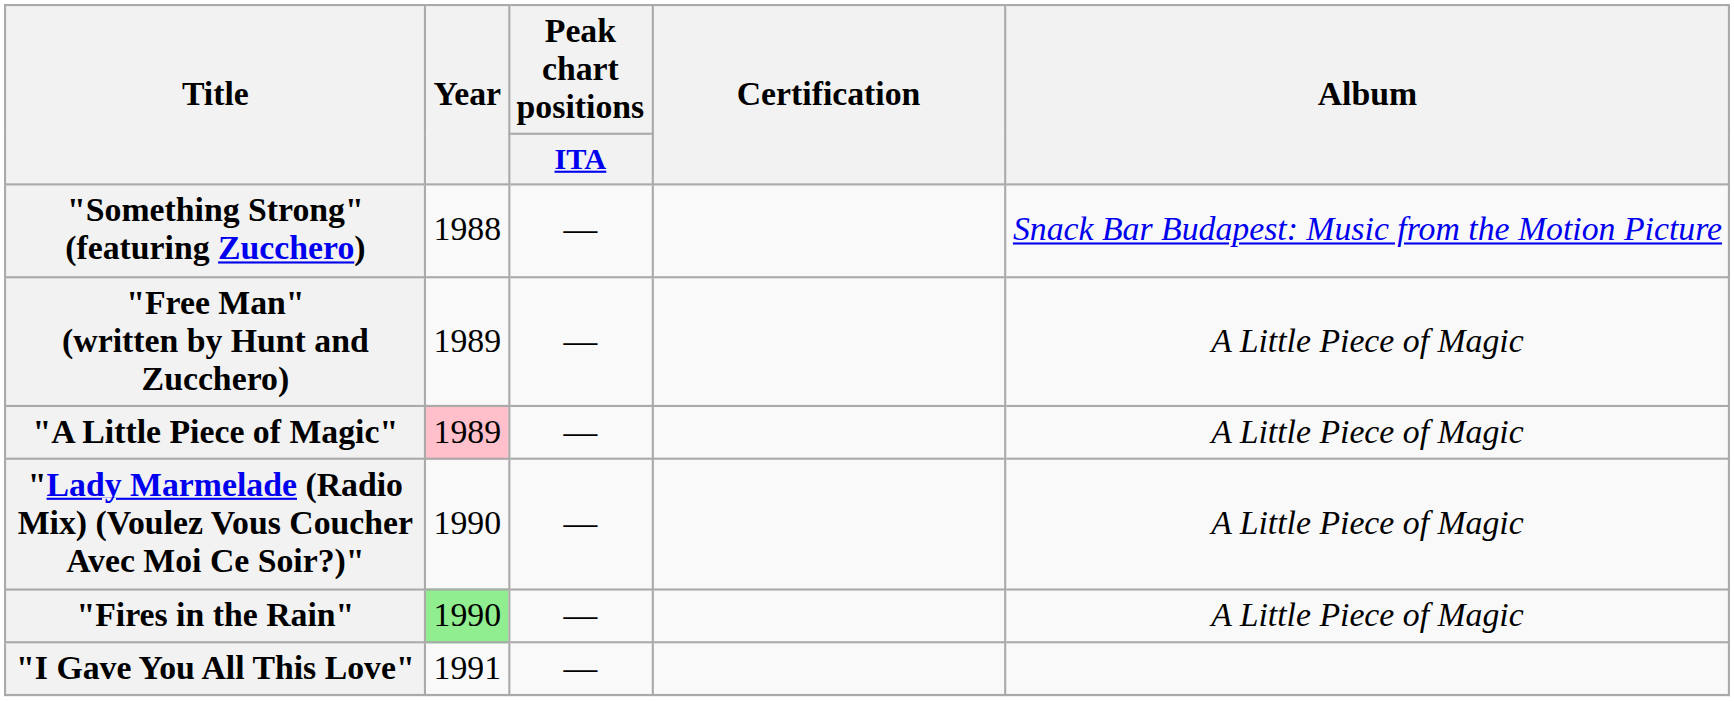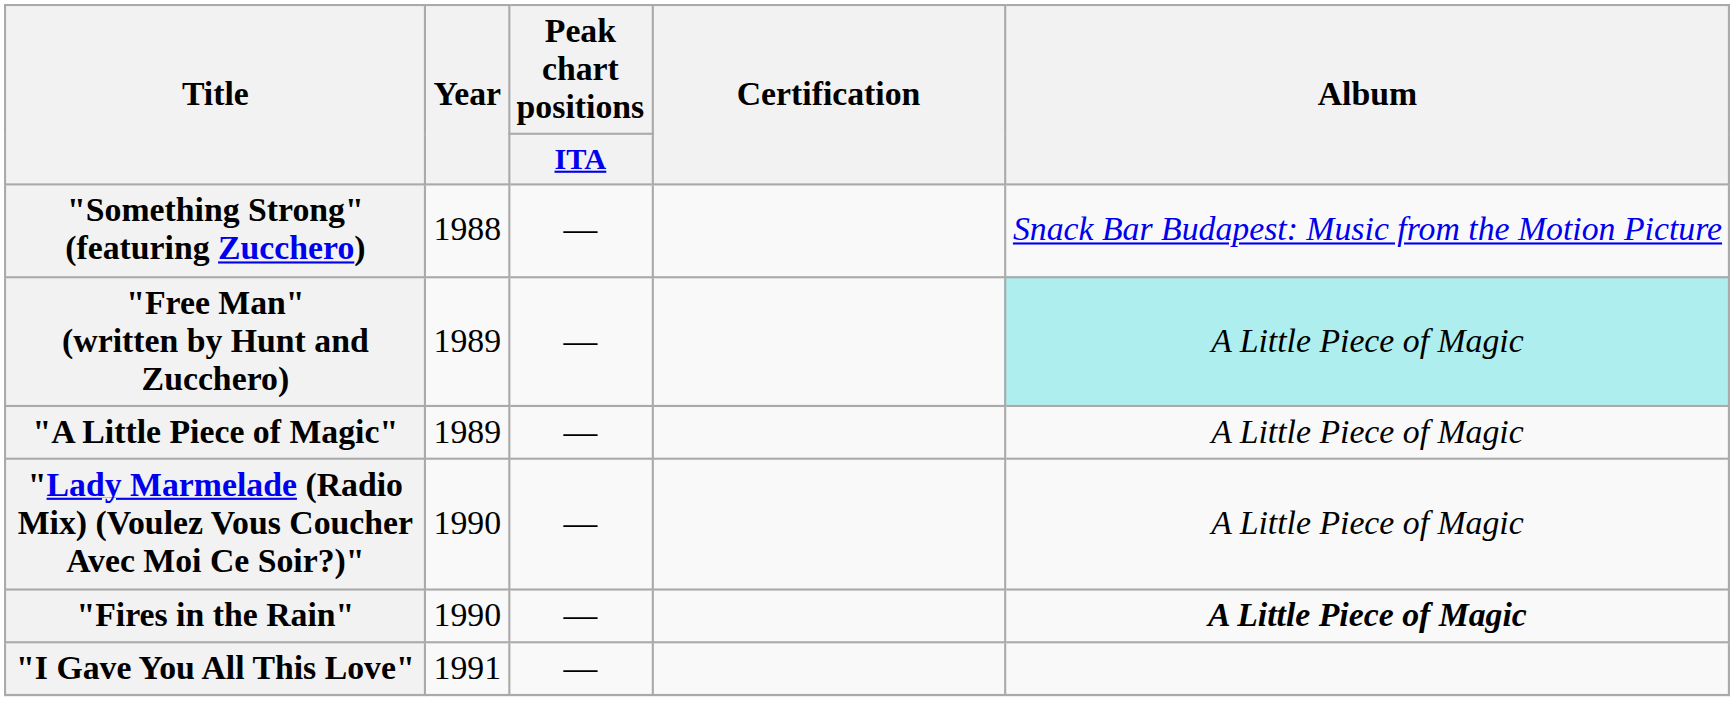(1367, 340) no background -> (1367, 340) paleturquoise background
(467, 431) pink background -> (467, 431) no background
(467, 614) lightgreen background -> (467, 614) no background
(1367, 614) normal -> (1367, 614) bold
